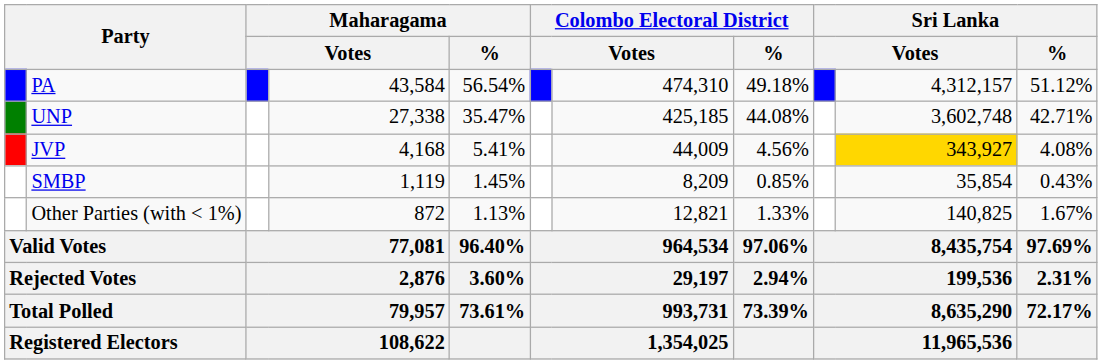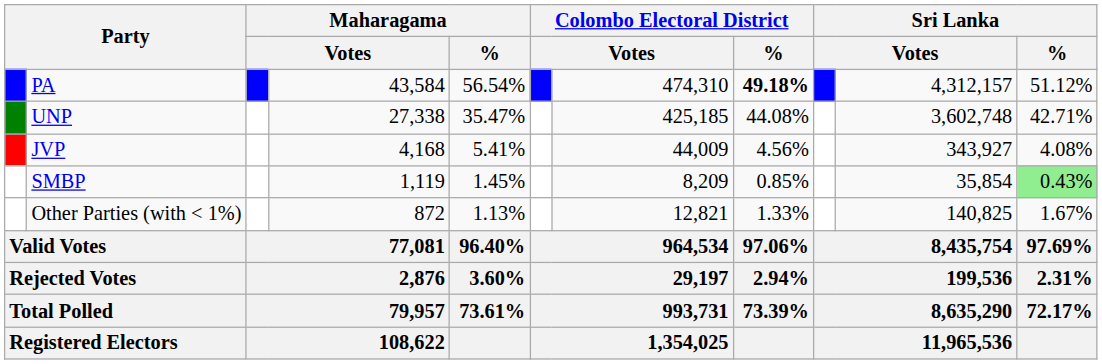(778, 85) normal -> (776, 85) bold
(979, 149) gold background -> (979, 149) no background
(1066, 181) no background -> (1066, 181) lightgreen background
